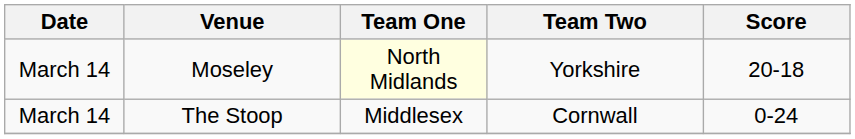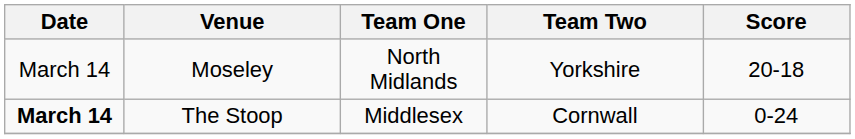(414, 68) lightyellow background -> (414, 68) no background
(65, 116) normal -> (65, 116) bold
